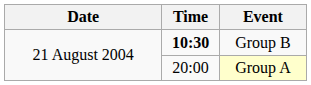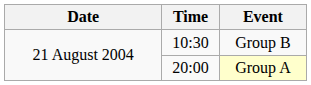(191, 42) bold -> (191, 42) normal
